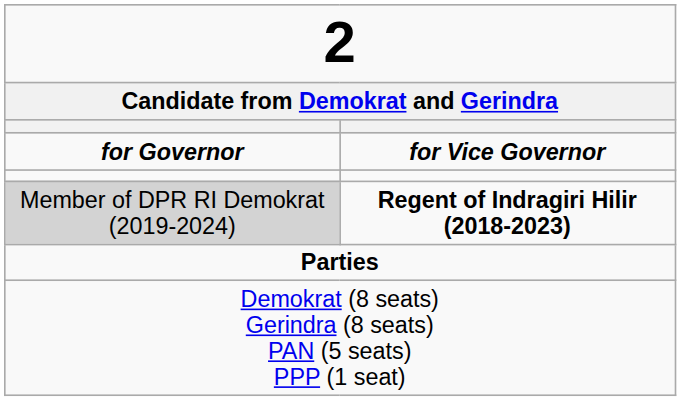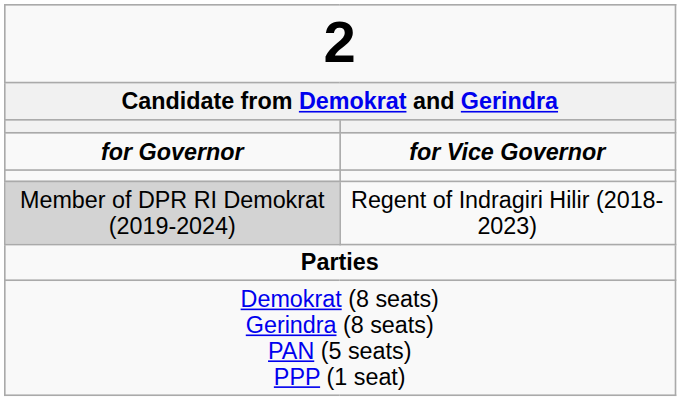(507, 213) bold -> (507, 213) normal
